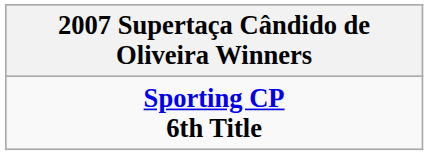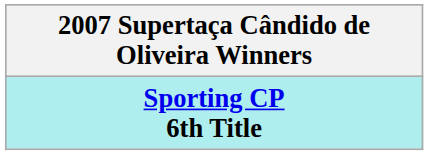(214, 112) no background -> (214, 112) paleturquoise background
